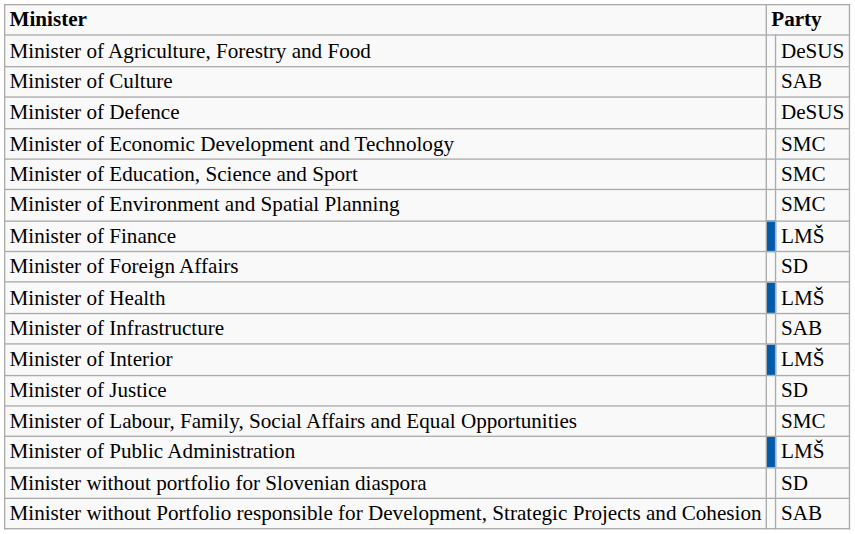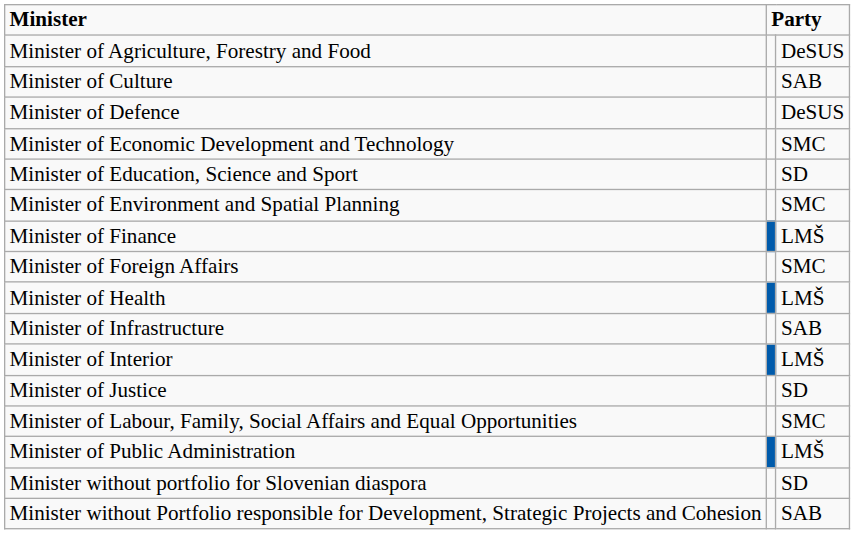(803, 174) SMC -> (794, 174) SD
(794, 266) SD -> (803, 266) SMC
